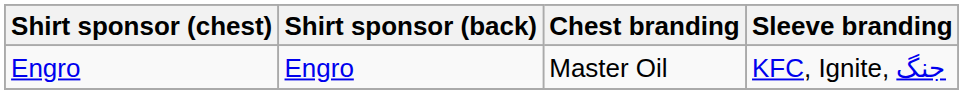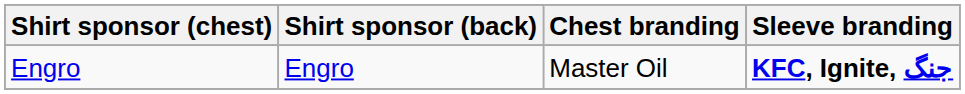(849, 68) normal -> (853, 68) bold
